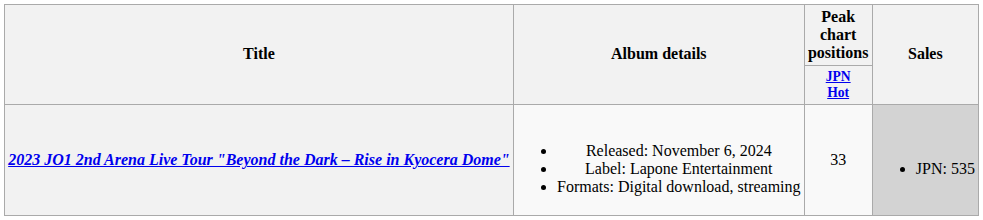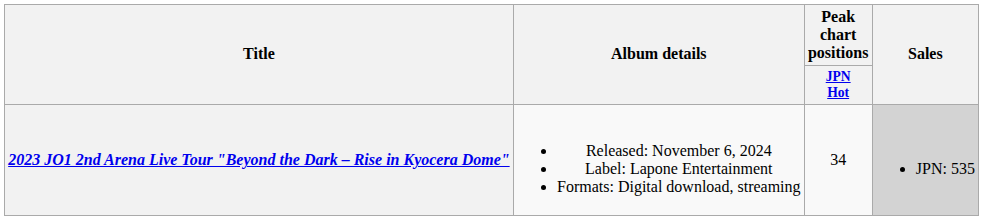(838, 160) 33 -> (838, 160) 34
